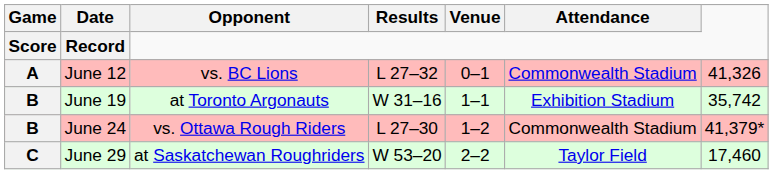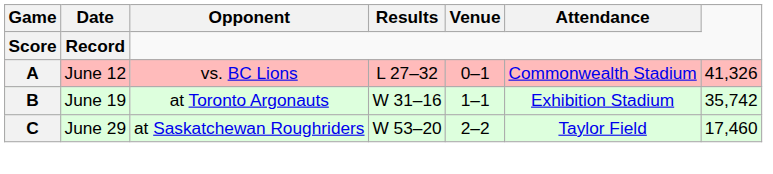- row: (95, 127)
